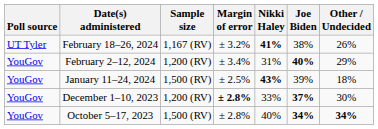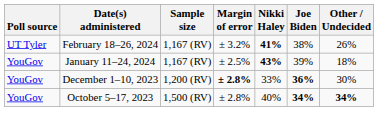- row: (110, 62)
(187, 79) 1,500 (RV) -> (187, 62) 1,167 (RV)
(303, 97) 37% -> (303, 79) 36%
